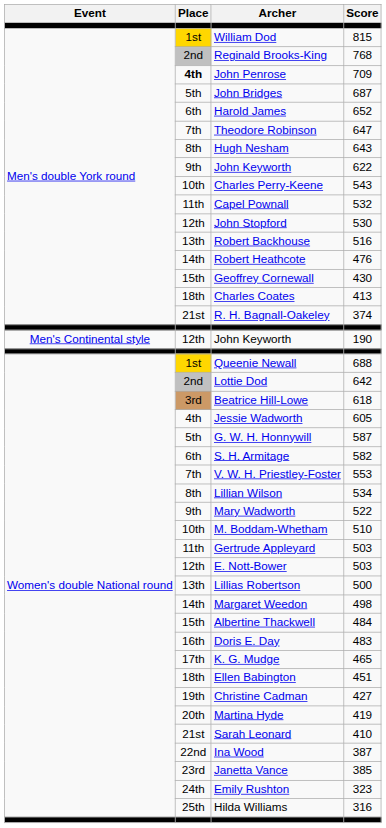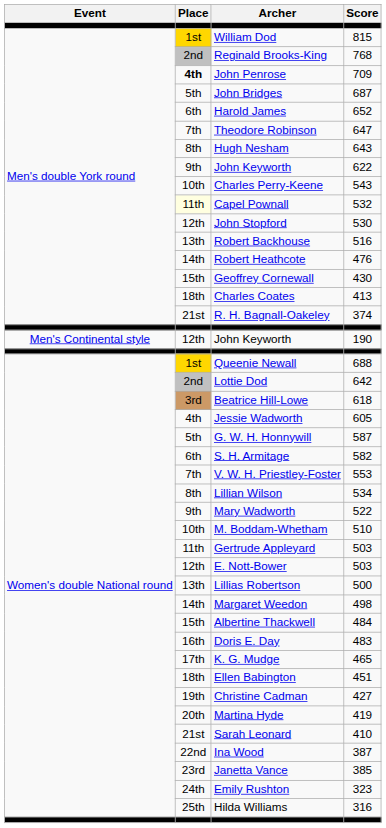(193, 204) no background -> (193, 204) lightyellow background
